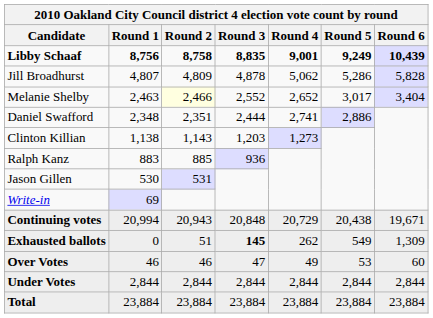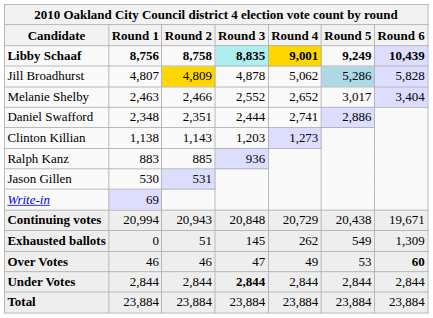(251, 55) no background -> (251, 55) paleturquoise background
(304, 55) no background -> (304, 55) gold background
(197, 76) no background -> (197, 76) gold background
(357, 76) no background -> (357, 76) lightblue background
(197, 96) lightyellow background -> (197, 96) no background
(255, 240) bold -> (255, 240) normal
(418, 261) normal -> (418, 261) bold
(251, 281) normal -> (251, 281) bold
